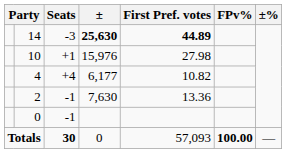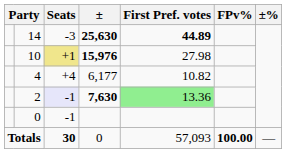(69, 55) no background -> (69, 55) khaki background
(99, 55) normal -> (99, 55) bold
(70, 96) no background -> (70, 96) lavender background
(103, 96) normal -> (103, 96) bold
(196, 96) no background -> (196, 96) lightgreen background
